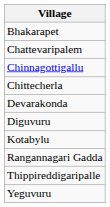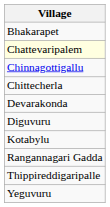(45, 49) no background -> (45, 49) lightyellow background
